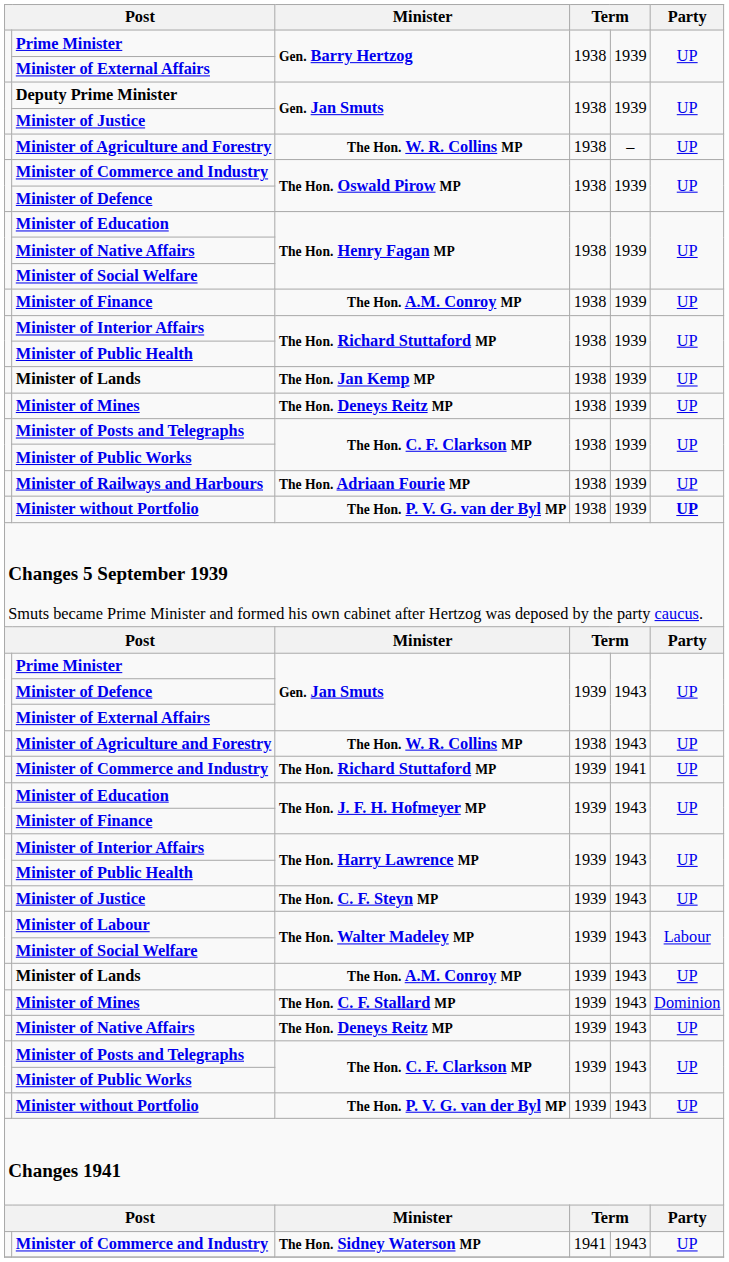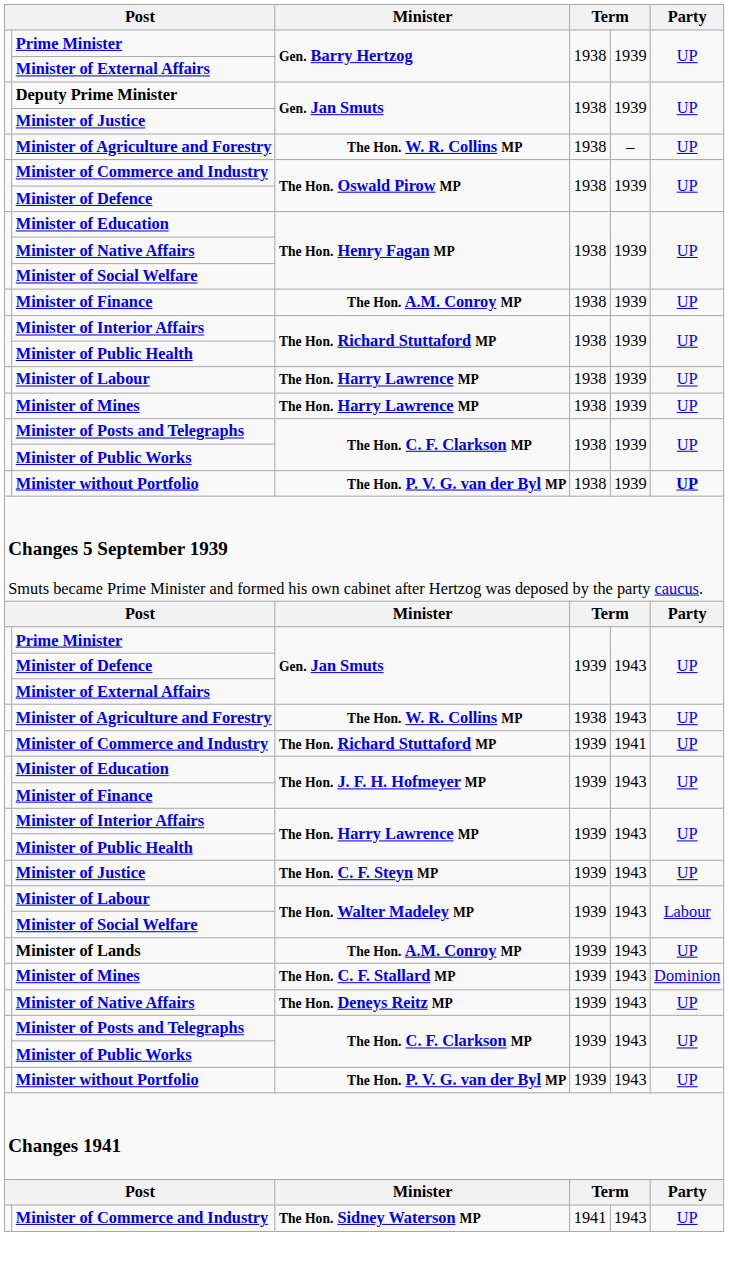+ row: (83, 379)
- row: (78, 379)
(366, 405) The Hon. Deneys Reitz MP -> (379, 405) The Hon. Harry Lawrence MP
- row: (139, 483)
